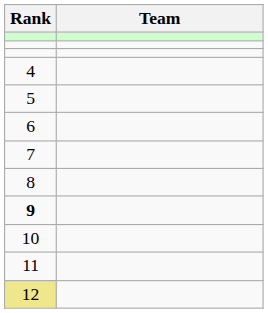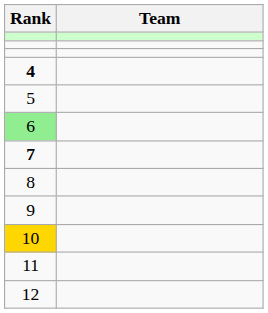(31, 70) normal -> (31, 70) bold
(31, 126) no background -> (31, 126) lightgreen background
(31, 154) normal -> (31, 154) bold
(31, 210) bold -> (31, 210) normal
(31, 238) no background -> (31, 238) gold background
(31, 294) khaki background -> (31, 294) no background
